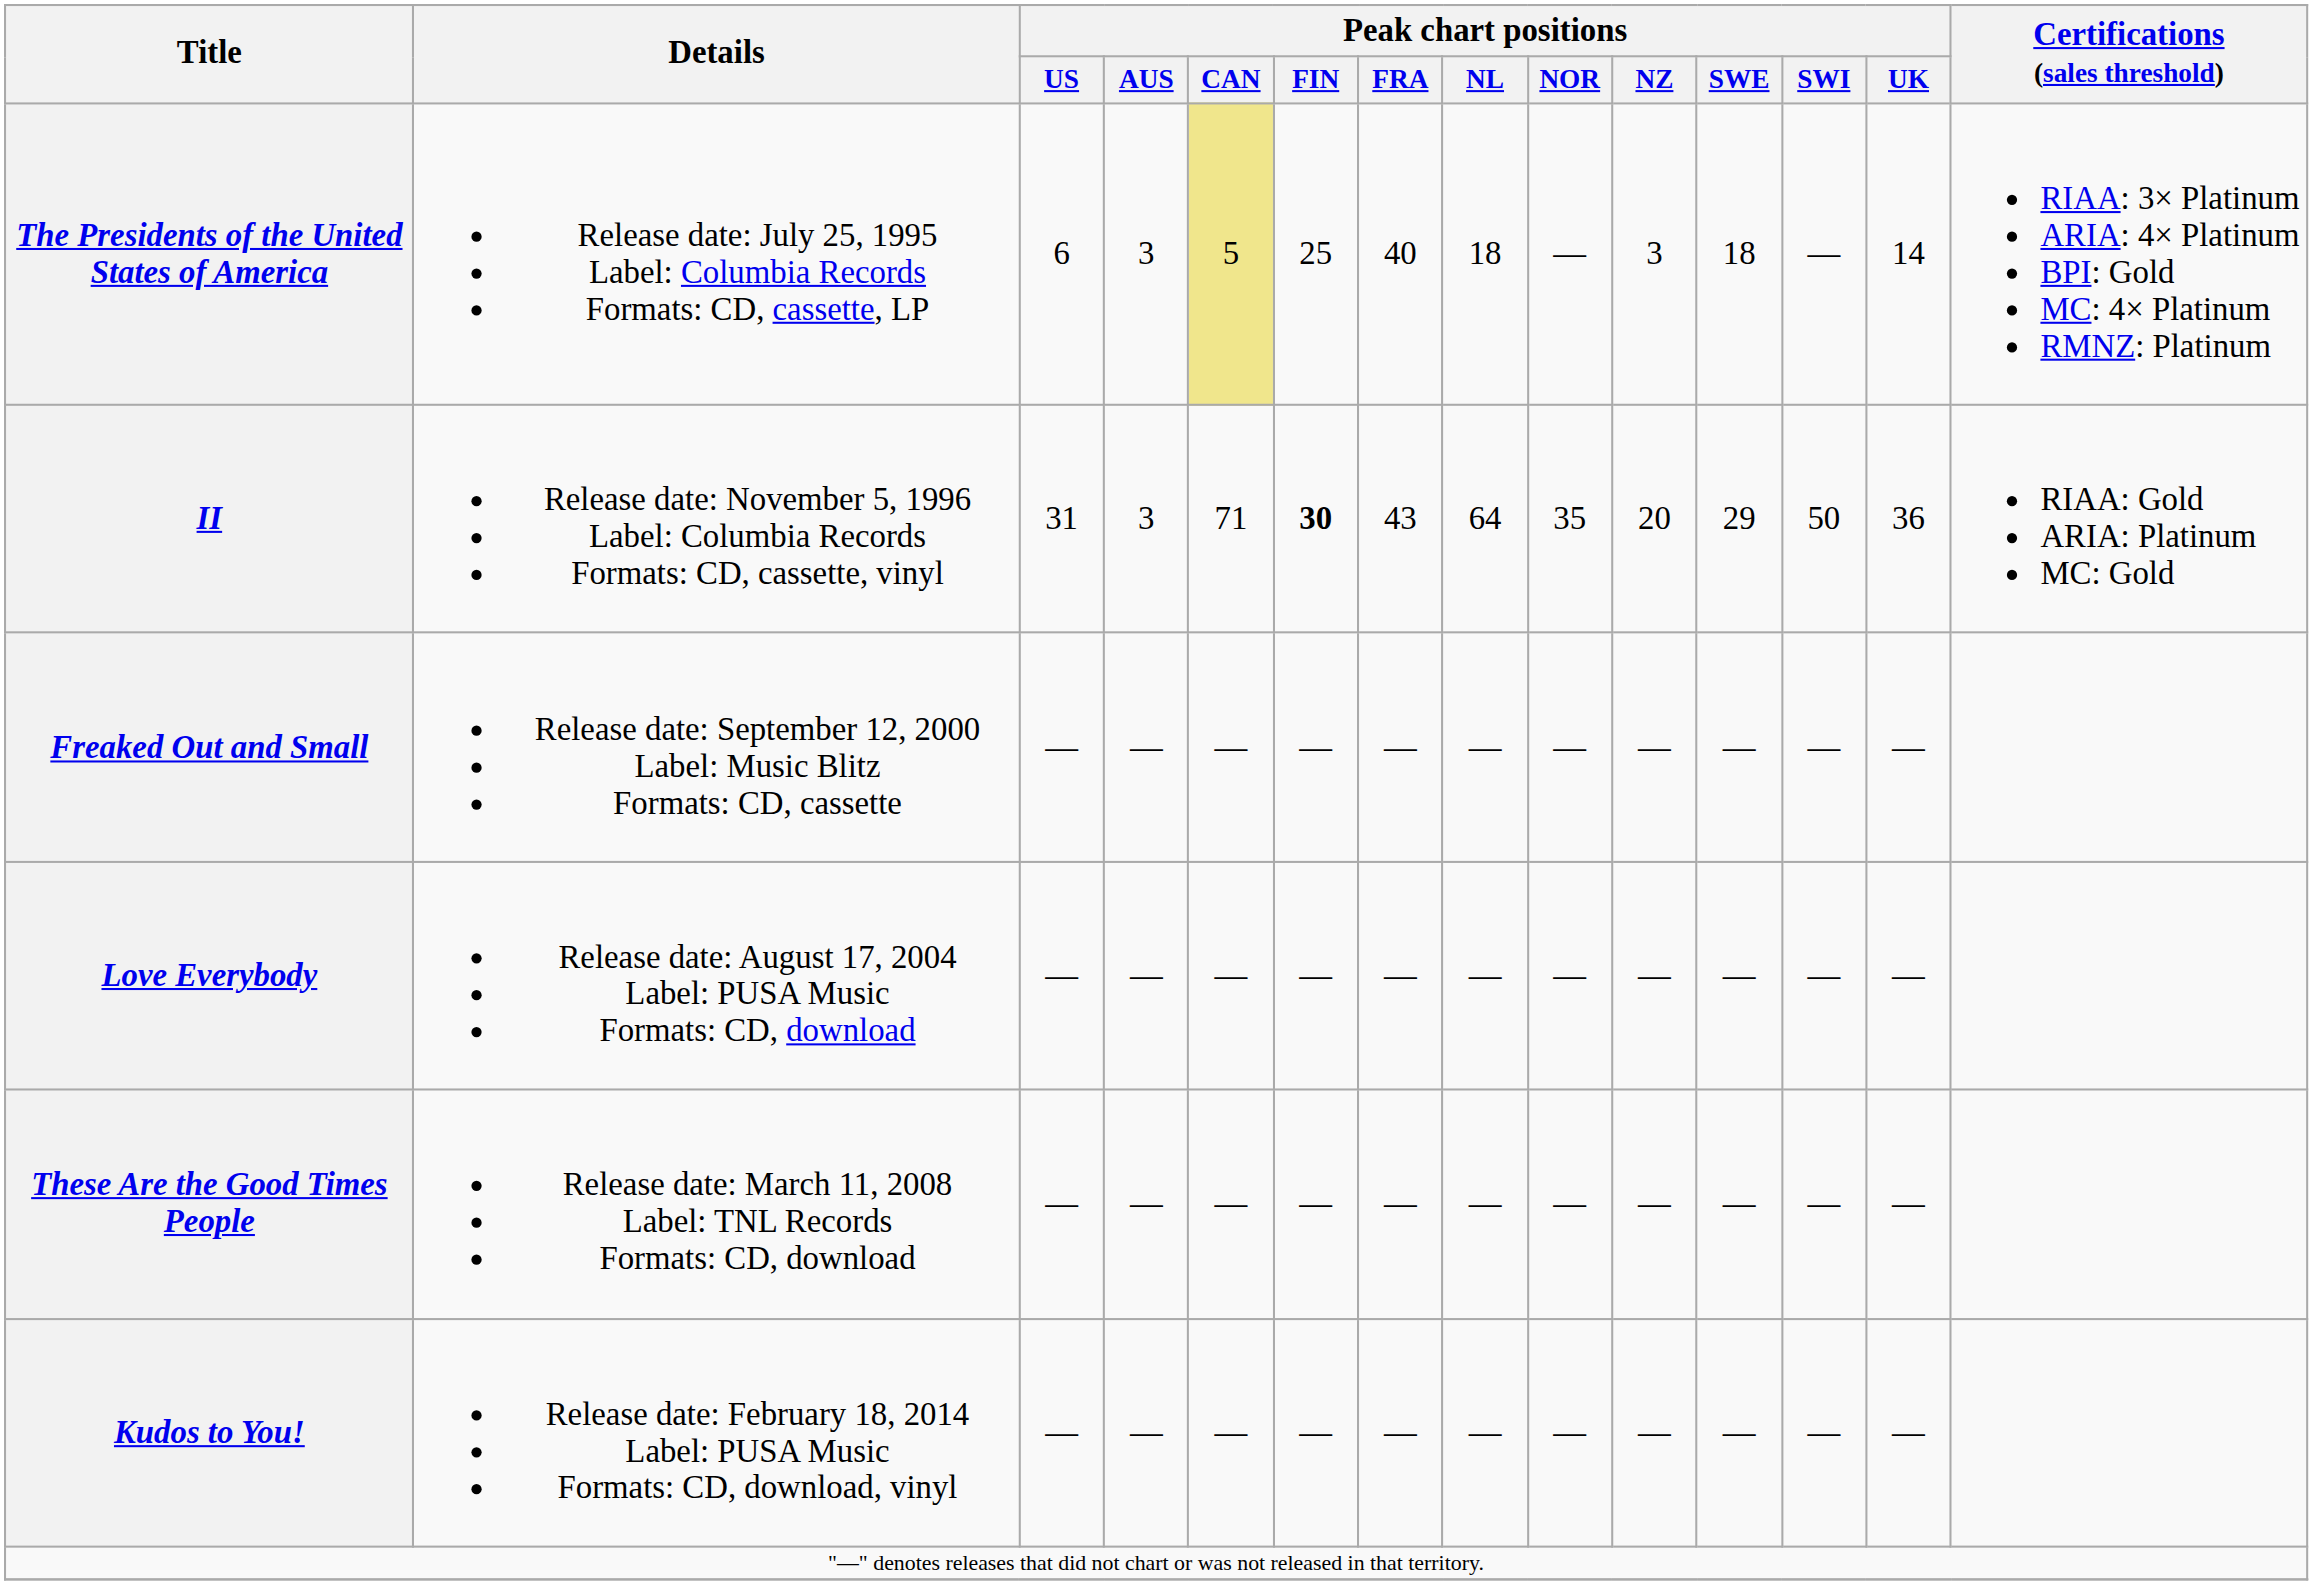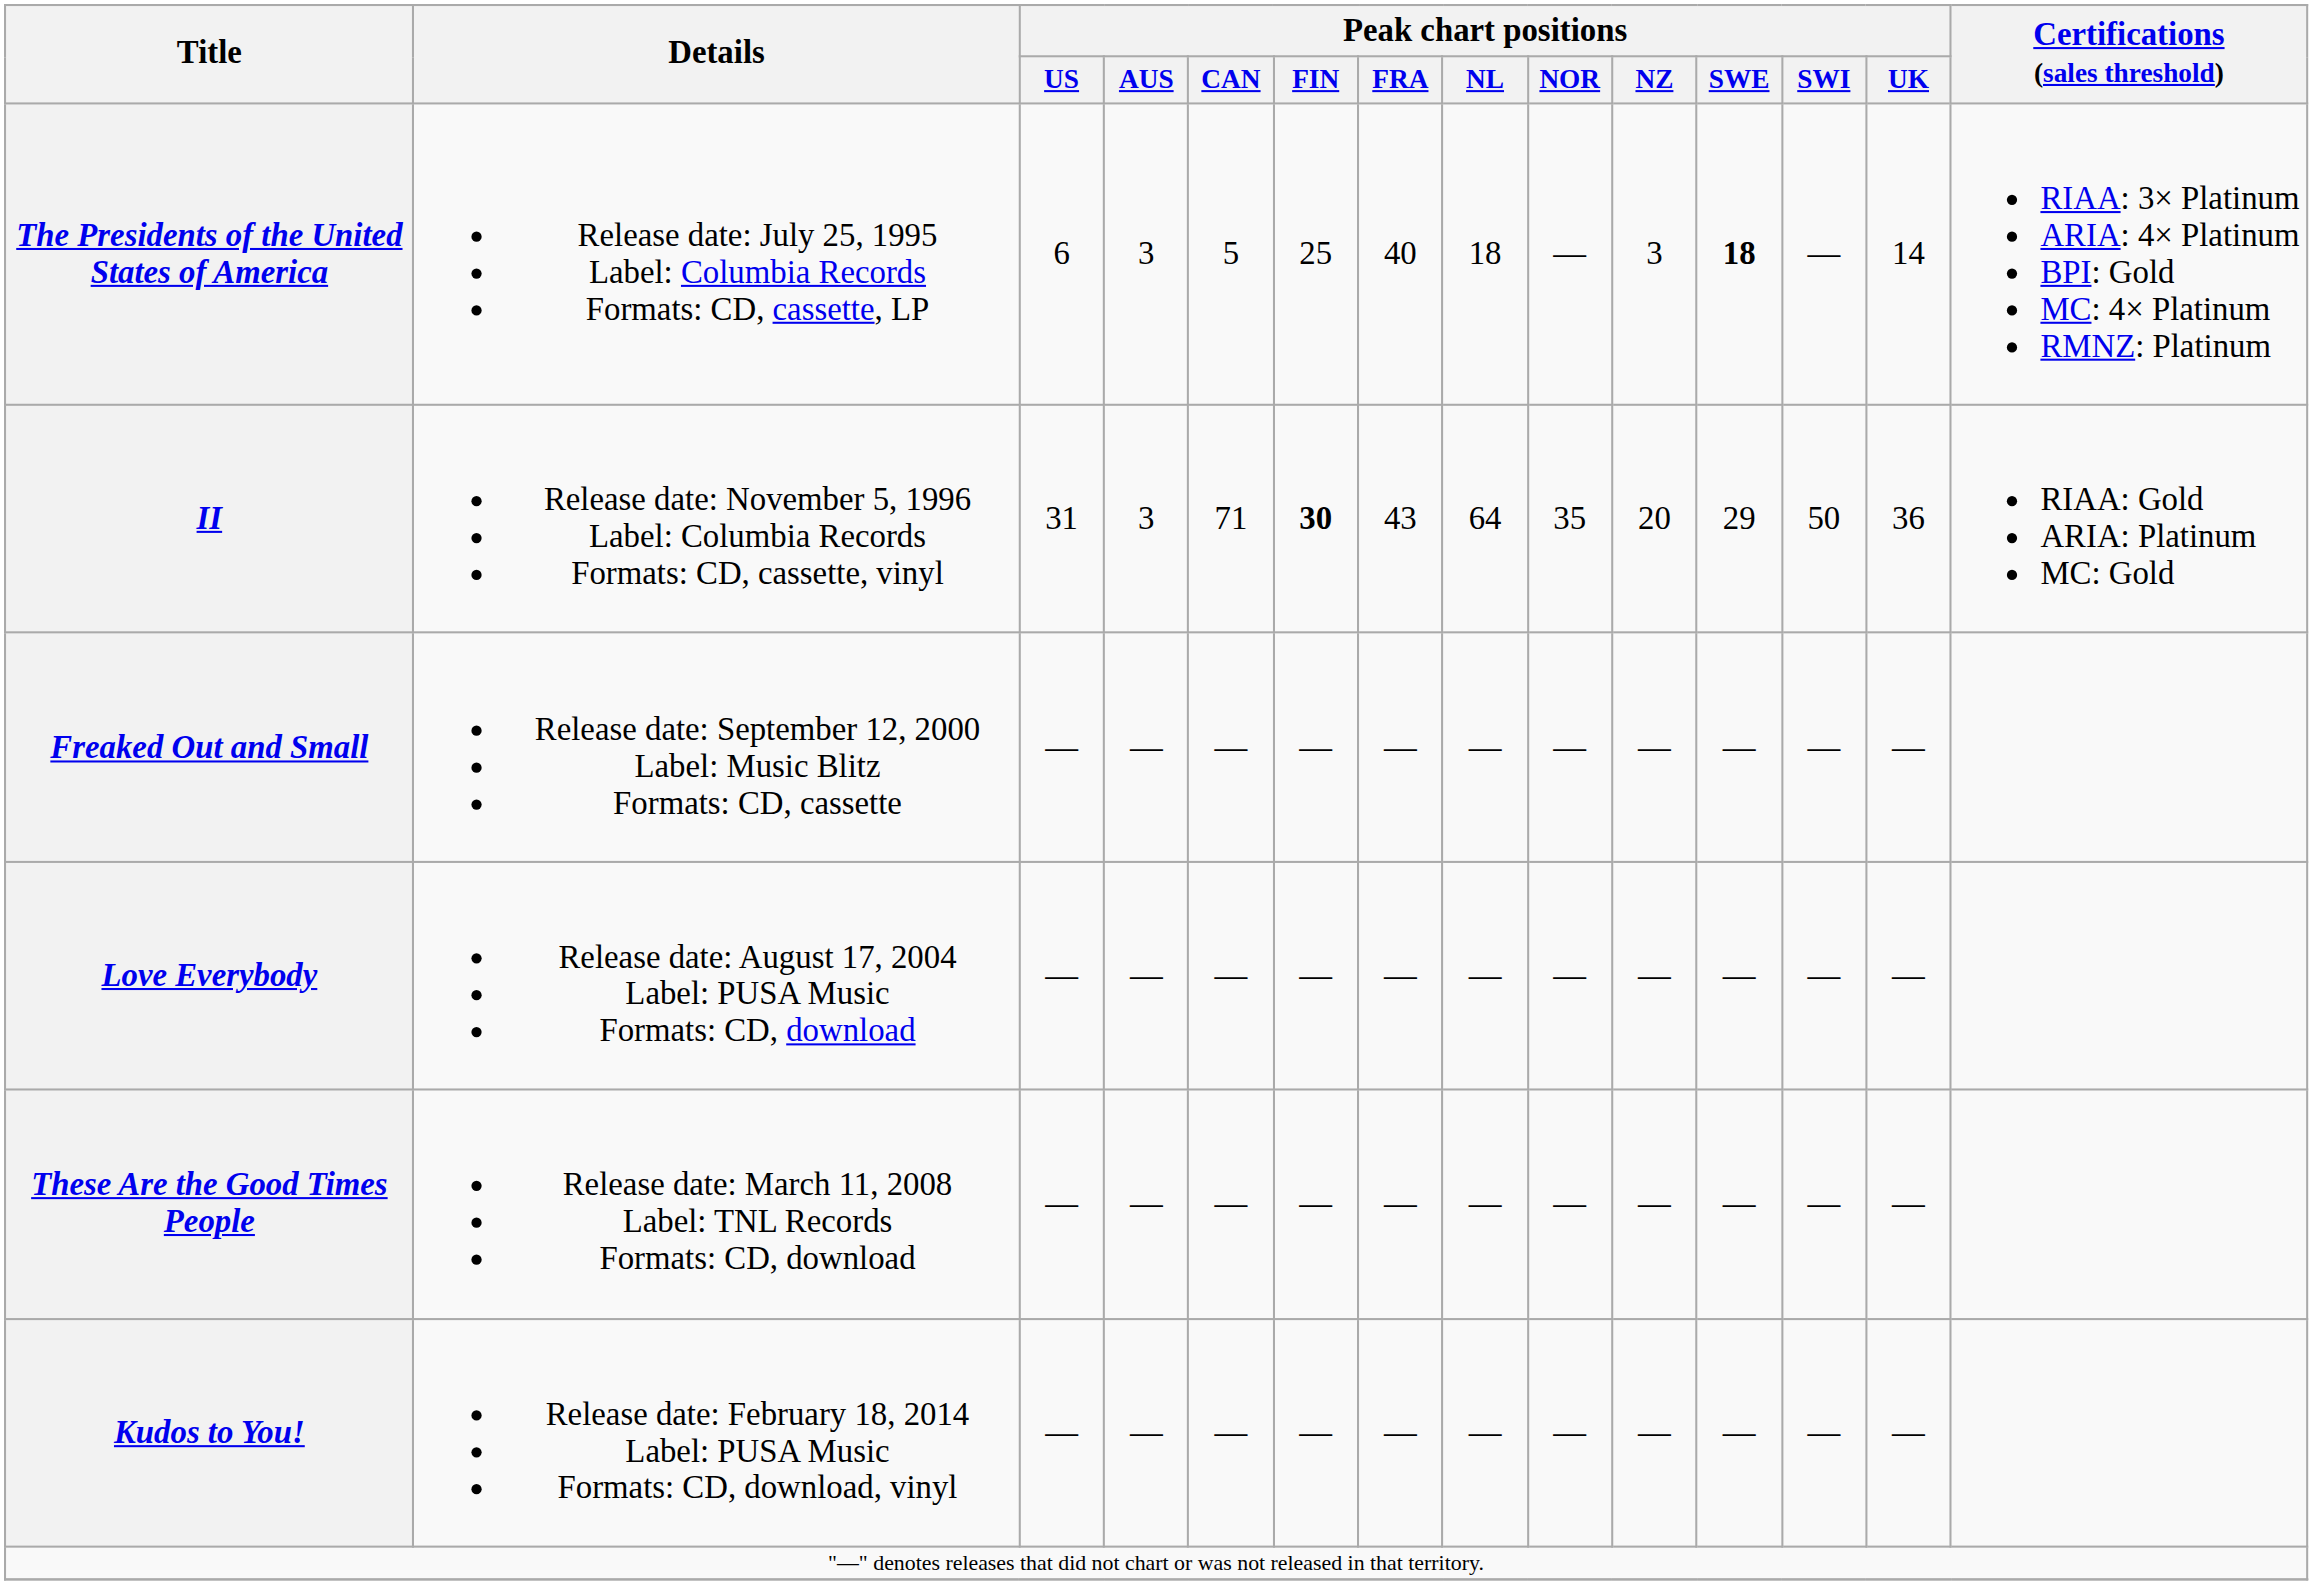(1231, 253) khaki background -> (1231, 253) no background
(1739, 253) normal -> (1739, 253) bold
